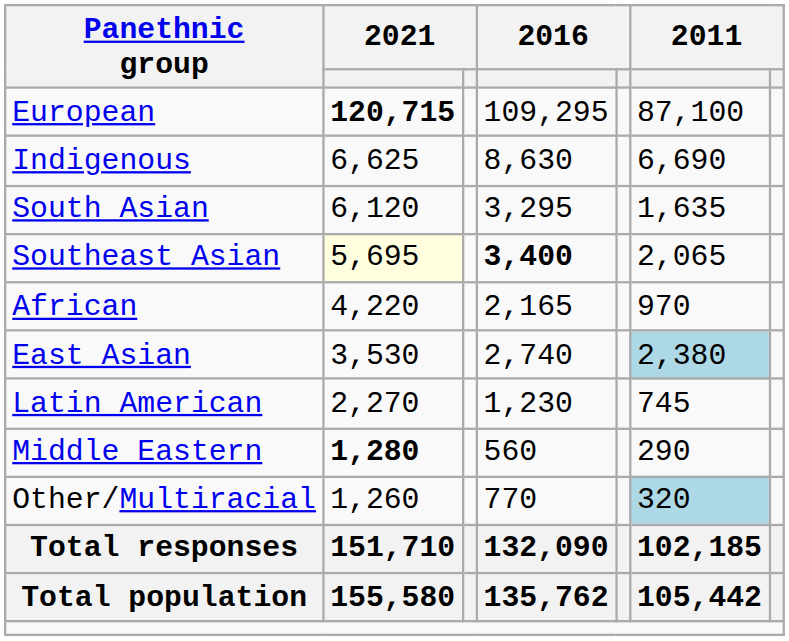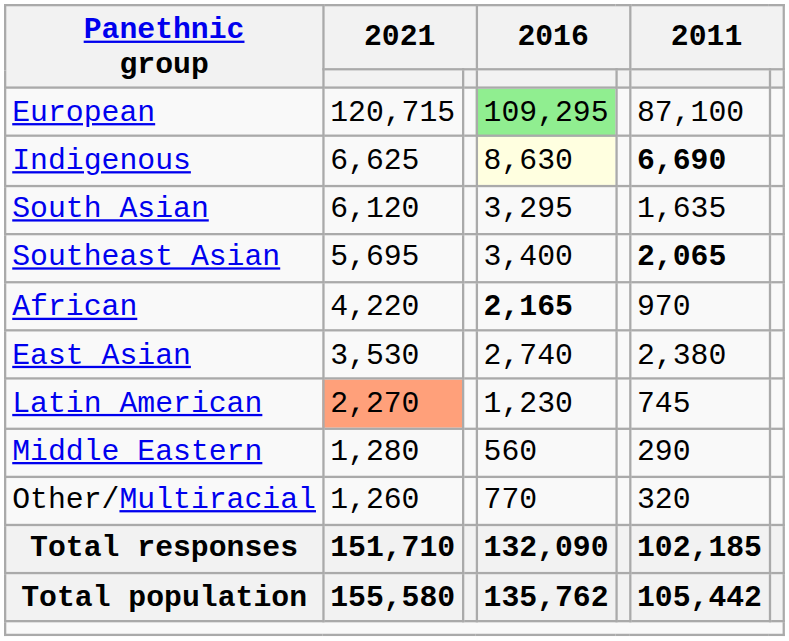(393, 112) bold -> (393, 112) normal
(546, 112) no background -> (546, 112) lightgreen background
(528, 161) no background -> (528, 161) lightyellow background
(682, 161) normal -> (682, 161) bold
(375, 258) lightyellow background -> (375, 258) no background
(528, 258) bold -> (528, 258) normal
(682, 258) normal -> (682, 258) bold
(528, 306) normal -> (528, 306) bold
(682, 355) lightblue background -> (682, 355) no background
(375, 403) no background -> (375, 403) lightsalmon background
(375, 452) bold -> (375, 452) normal
(664, 500) lightblue background -> (664, 500) no background
